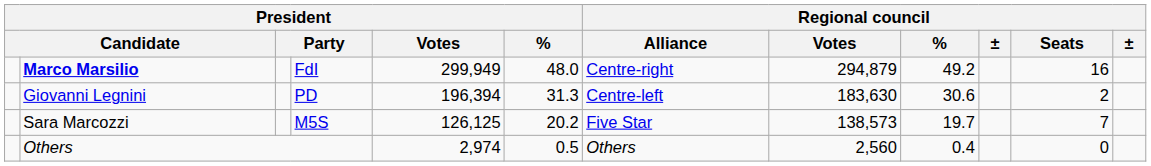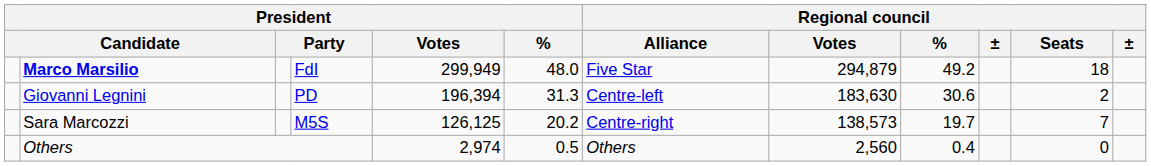(630, 69) Centre-right -> (619, 69) Five Star
(1100, 69) 16 -> (1100, 69) 18
(619, 122) Five Star -> (630, 122) Centre-right
